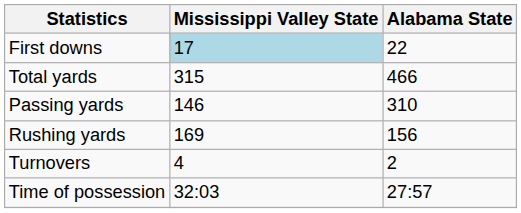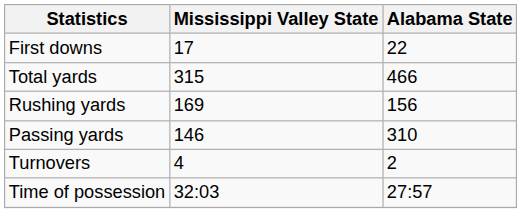(184, 47) lightblue background -> (184, 47) no background
rows swapped: (67, 134) <-> (66, 105)
